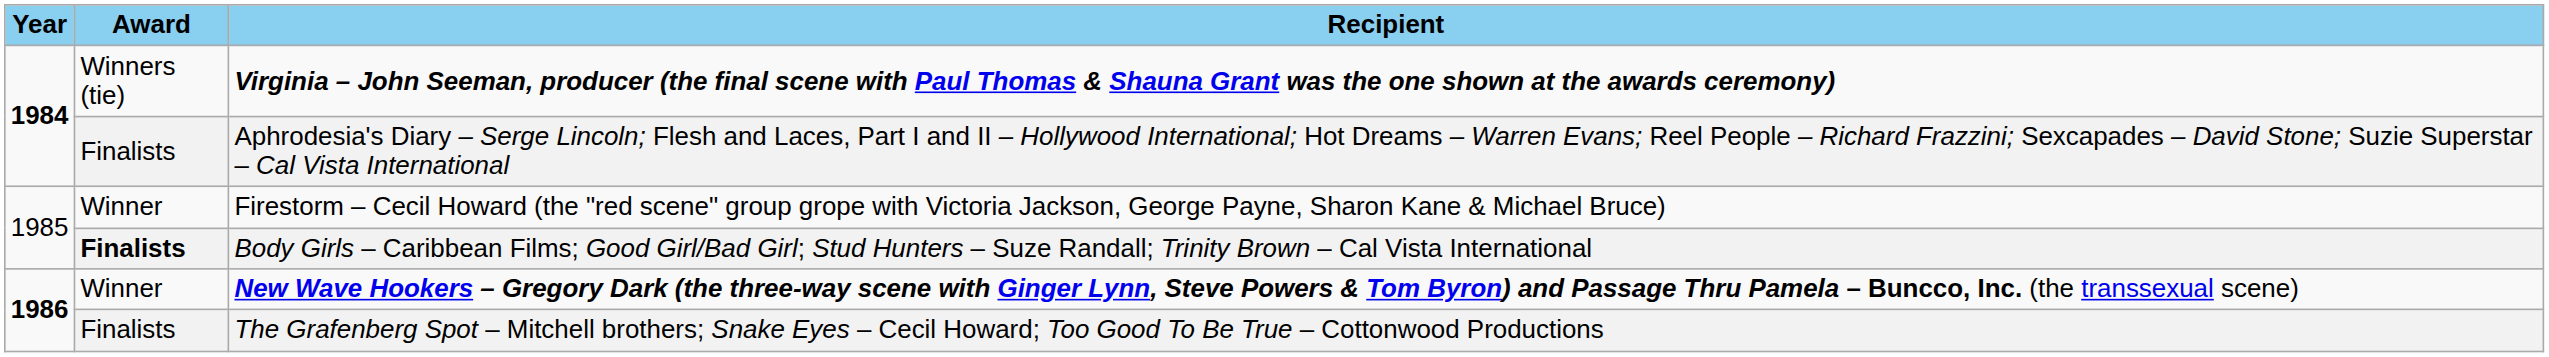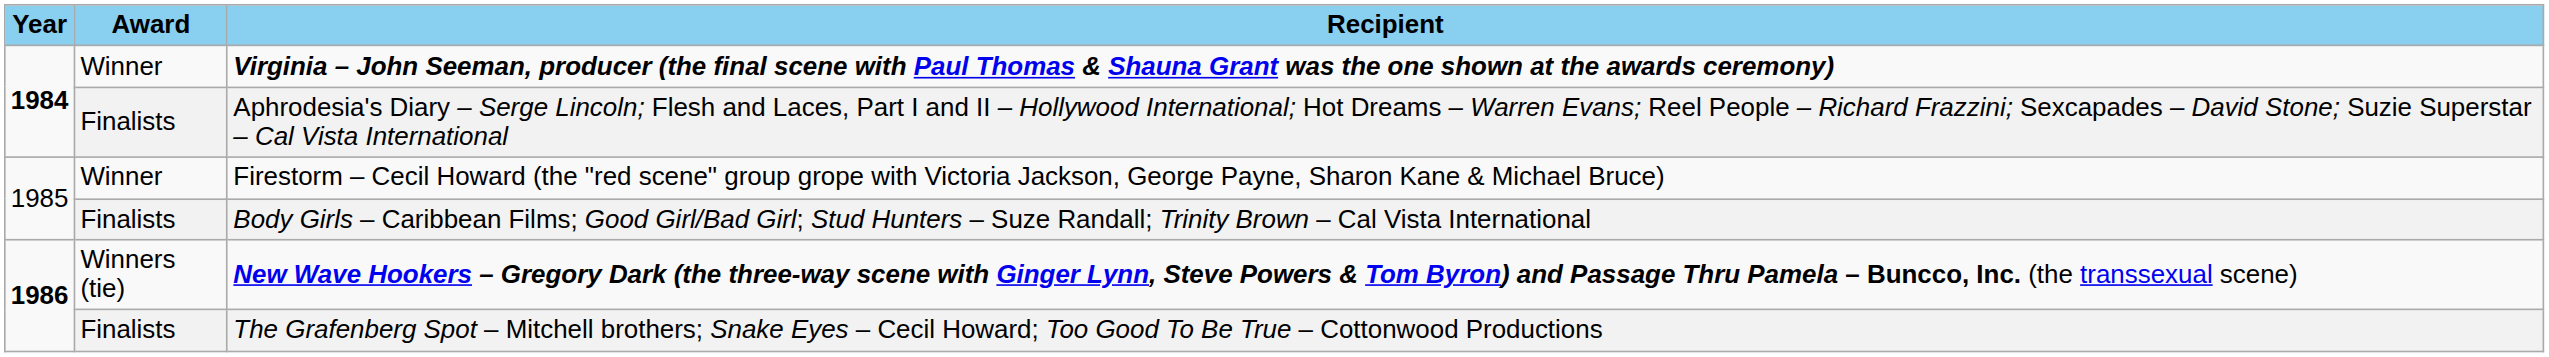(128, 80) Winners (tie) -> (121, 66) Winner
(133, 247) bold -> (128, 218) normal
(121, 288) Winner -> (128, 274) Winners (tie)
